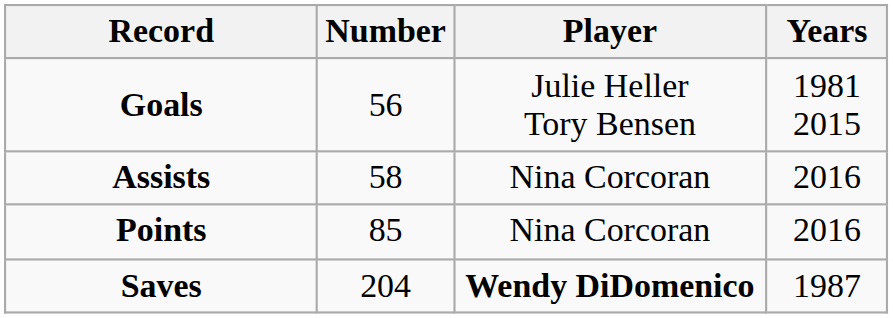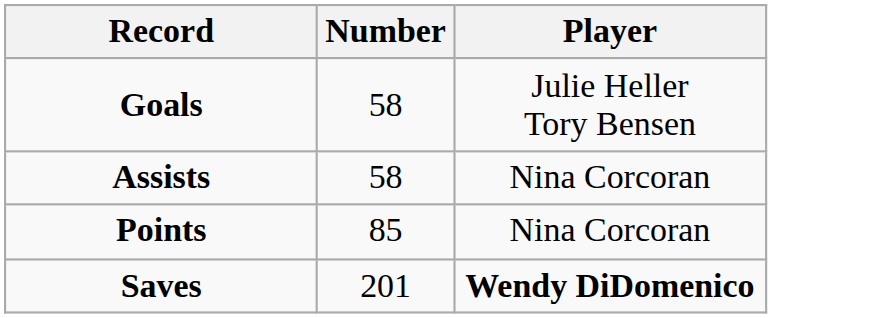- column: (827, 31)
(386, 104) 56 -> (386, 104) 58
(386, 284) 204 -> (386, 284) 201
